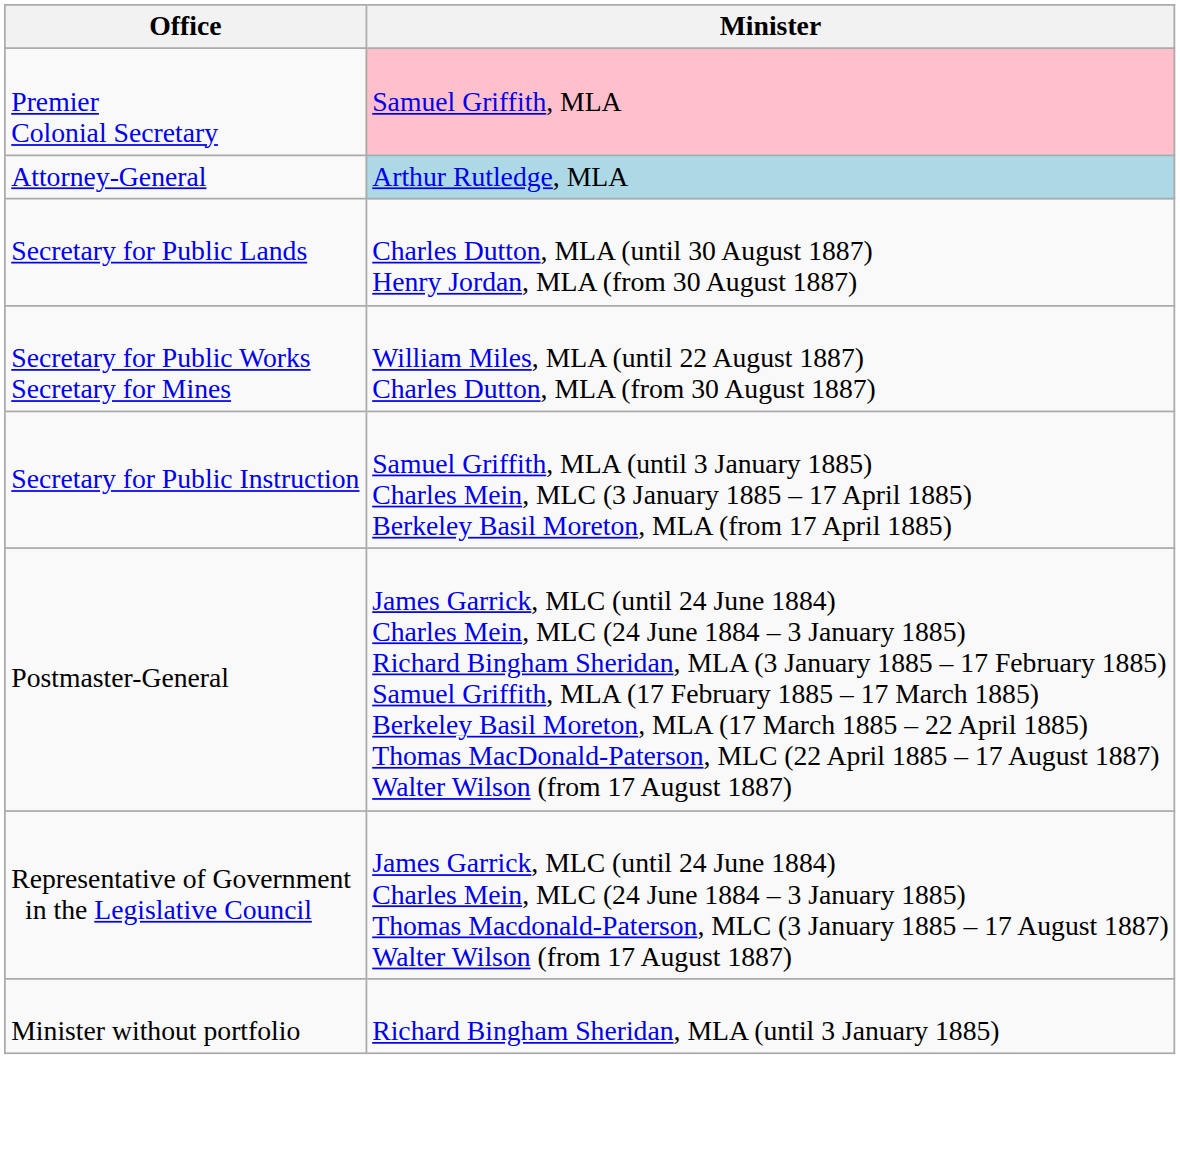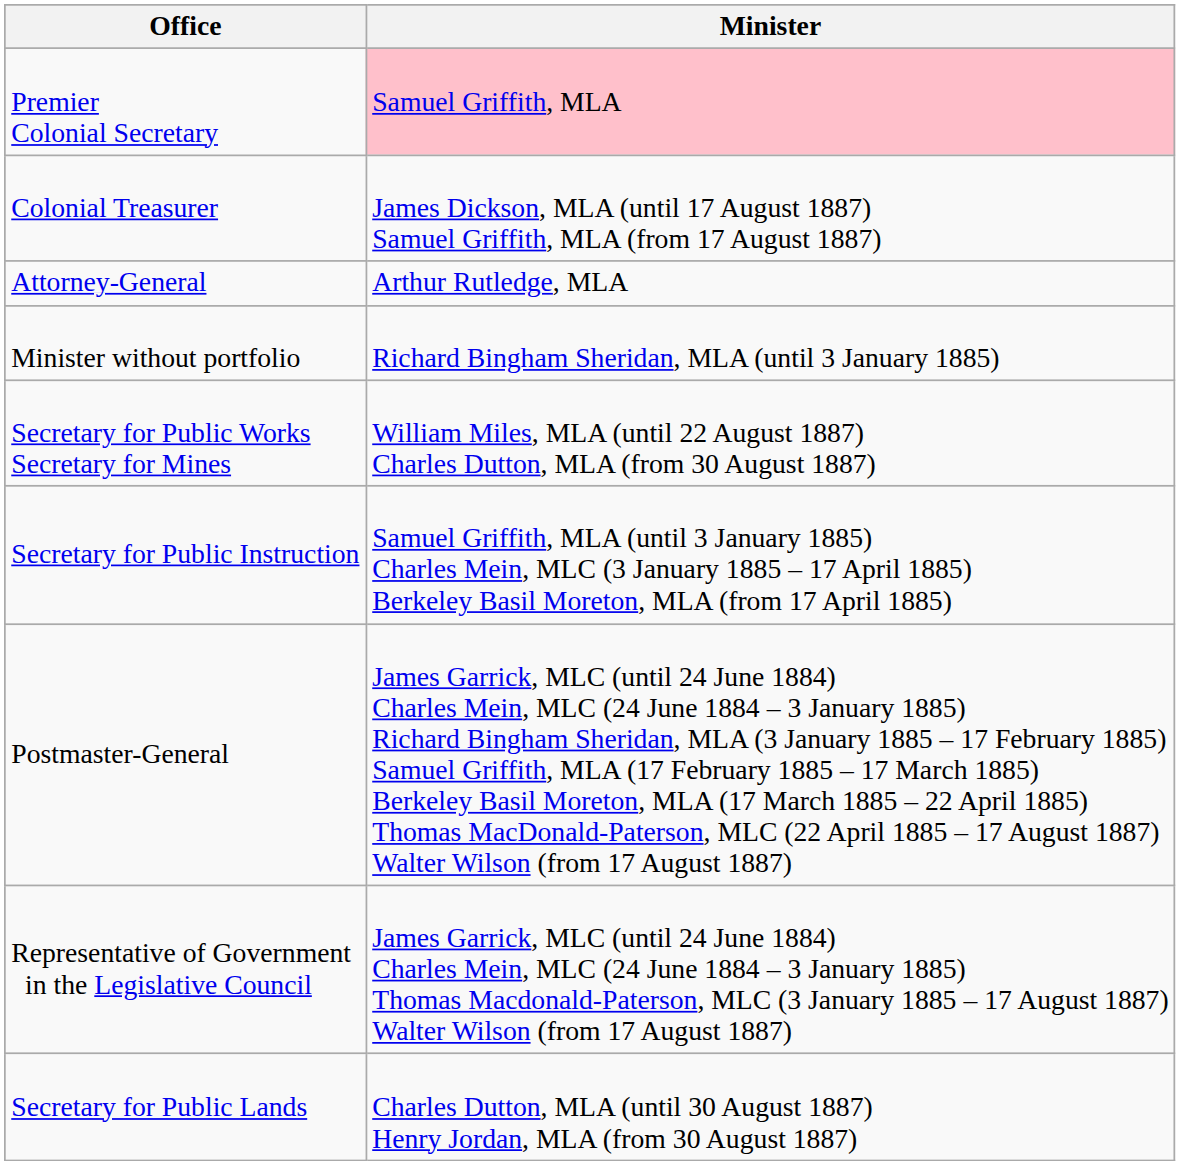+ row: (115, 207)
(500, 176) lightblue background -> (500, 282) no background
rows swapped: (159, 251) <-> (156, 1031)
